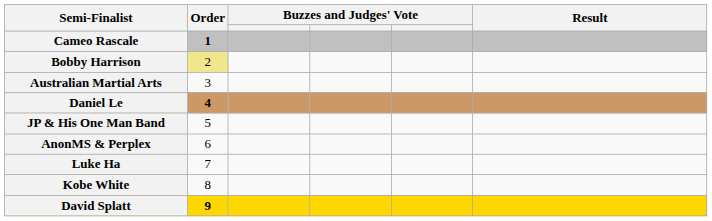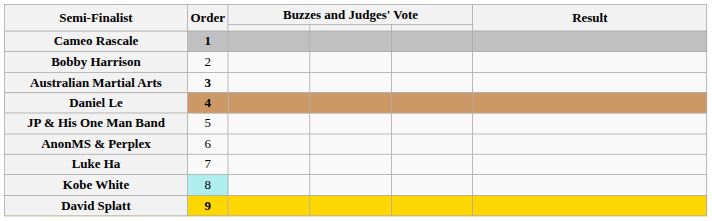(208, 61) khaki background -> (208, 61) no background
(208, 82) normal -> (208, 82) bold
(208, 185) no background -> (208, 185) paleturquoise background
